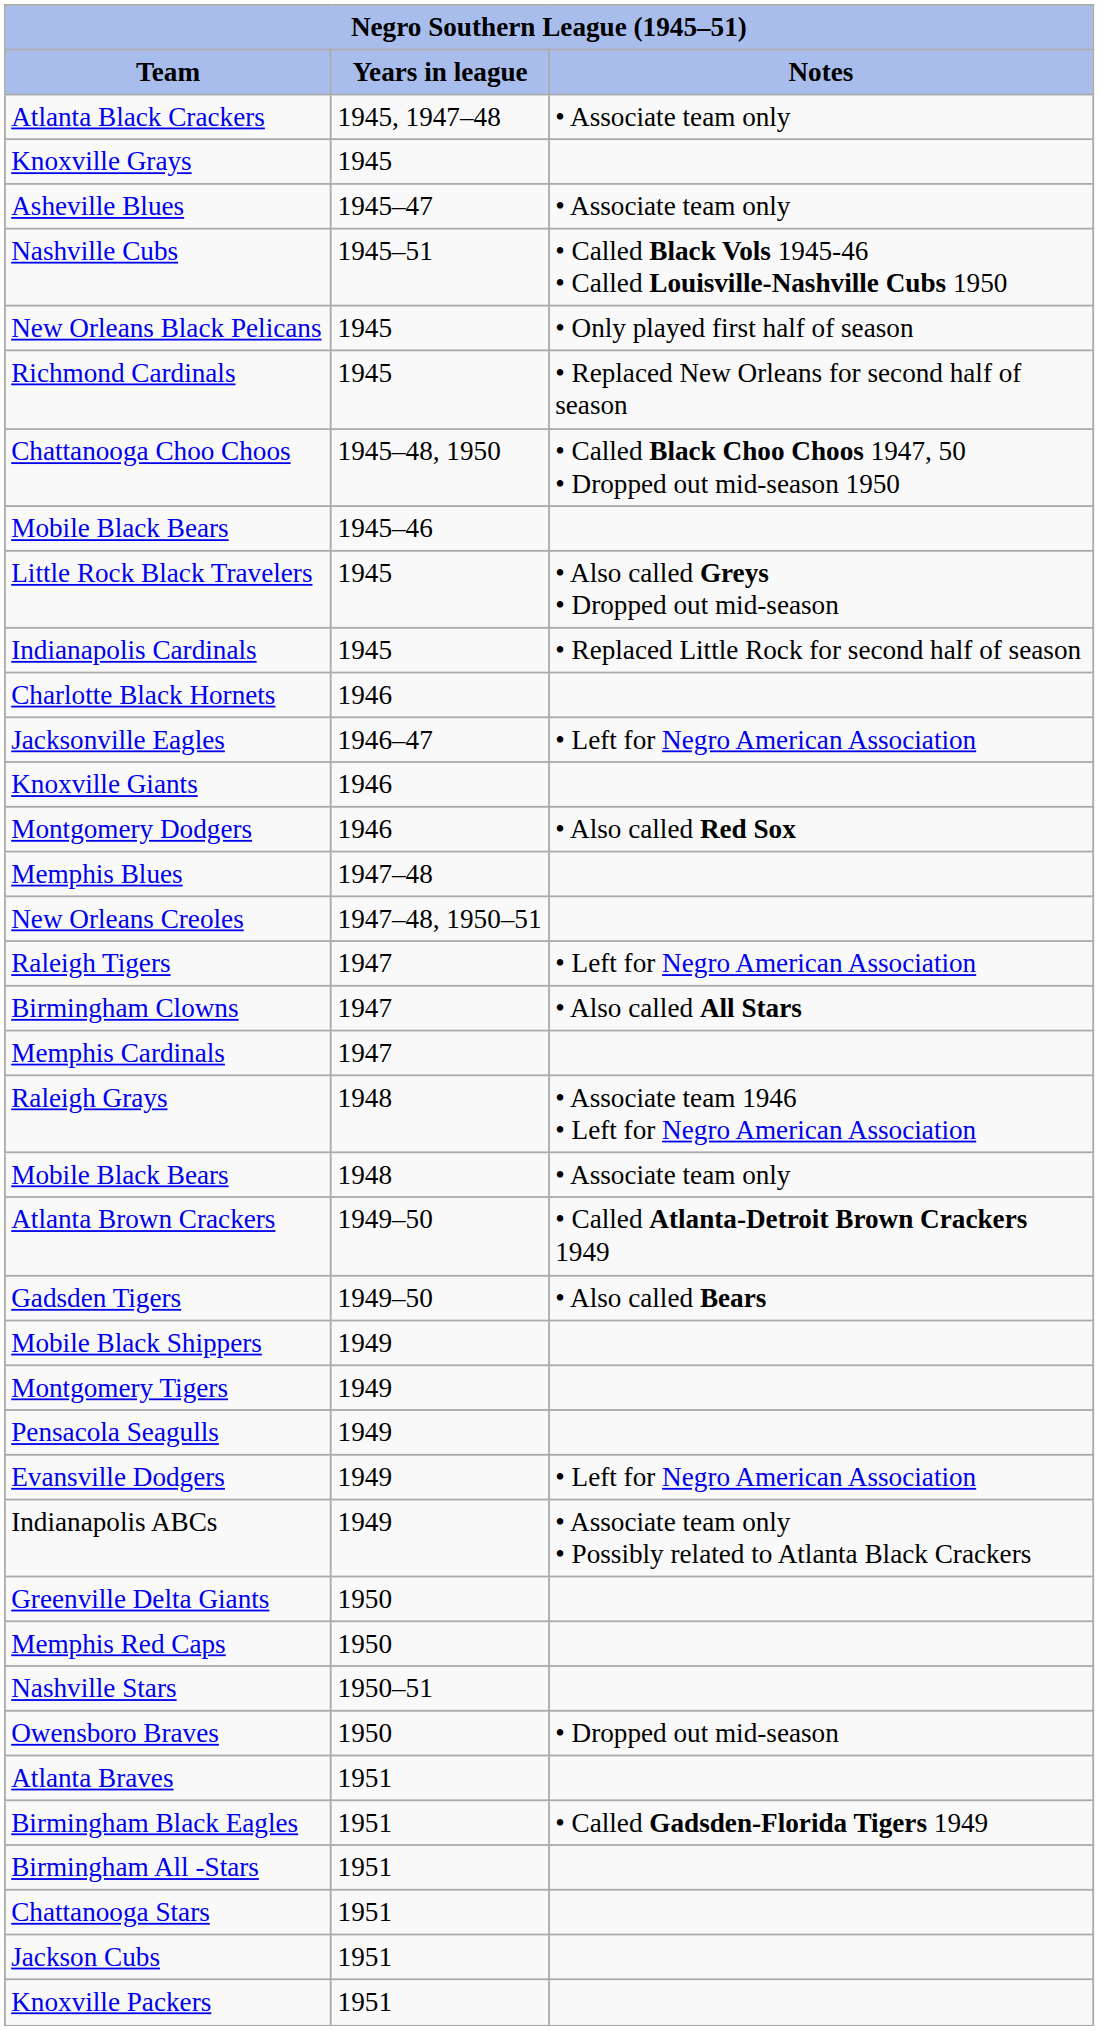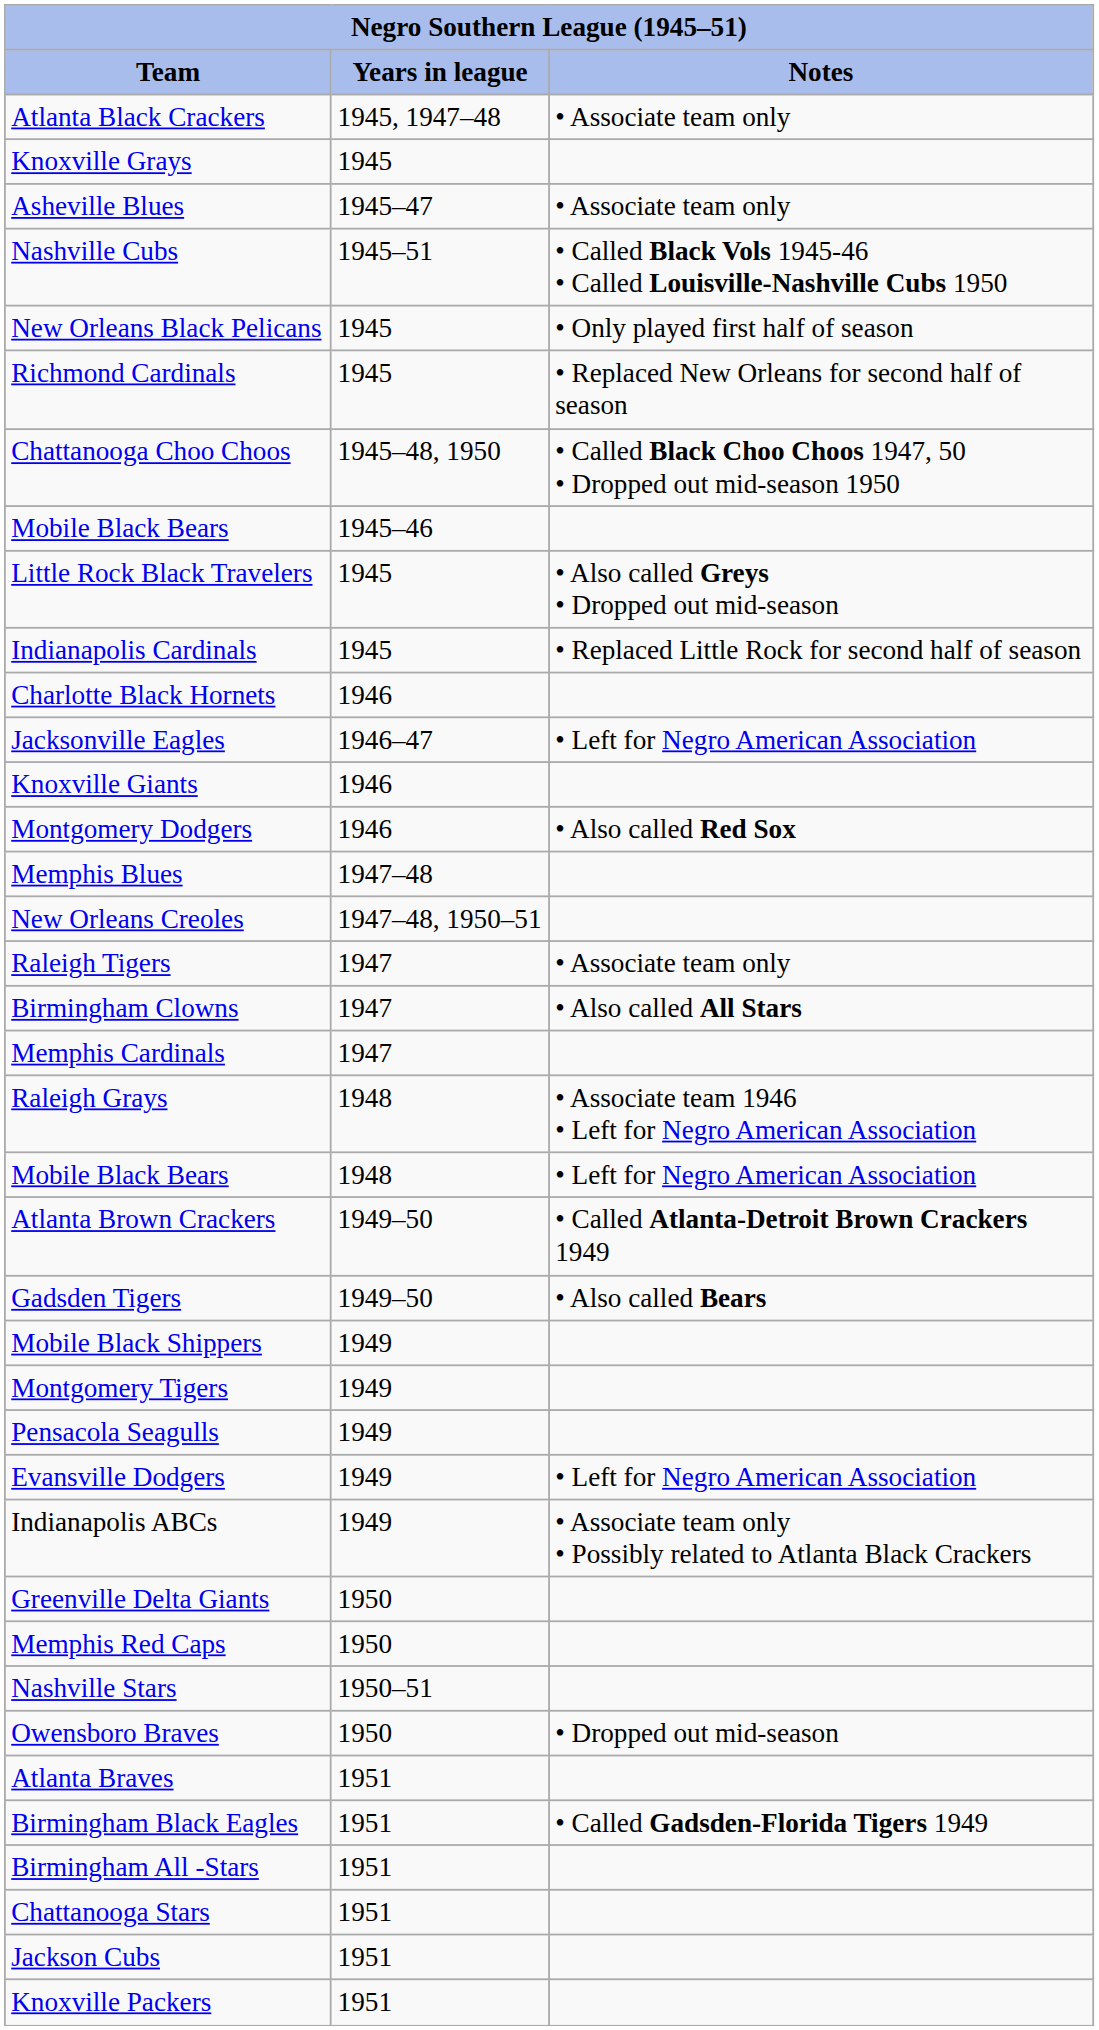(766, 963) • Left for Negro American Association -> (673, 963) • Associate team only
(673, 1175) • Associate team only -> (766, 1175) • Left for Negro American Association
